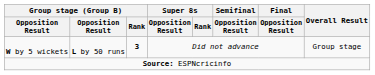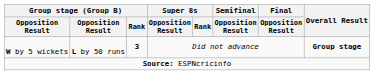(337, 47) normal -> (337, 47) bold
